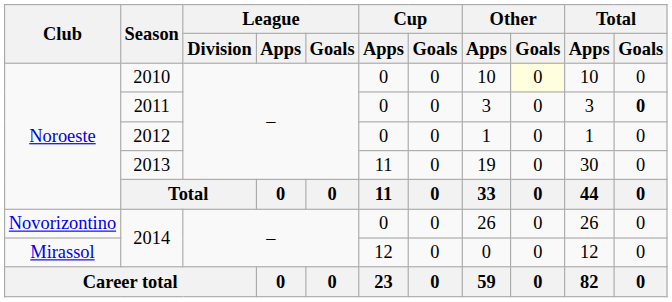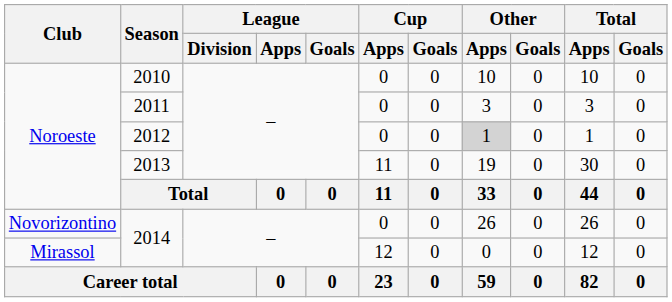(538, 77) lightyellow background -> (538, 77) no background
(641, 106) bold -> (641, 106) normal
(486, 135) no background -> (486, 135) lightgrey background
